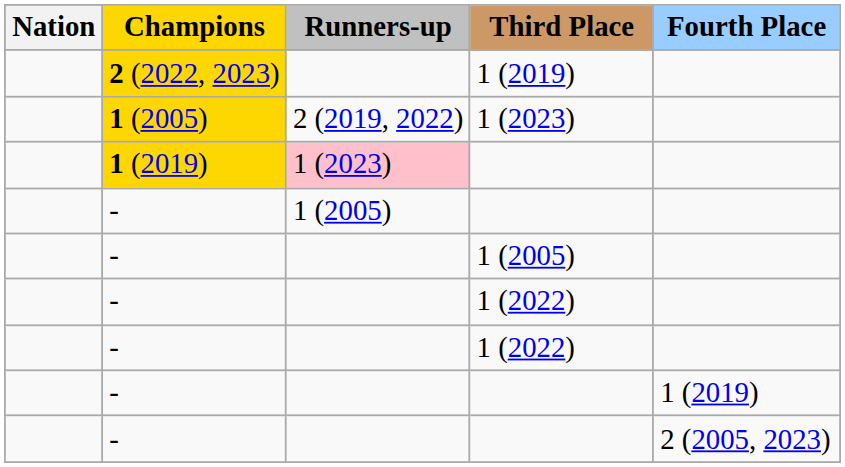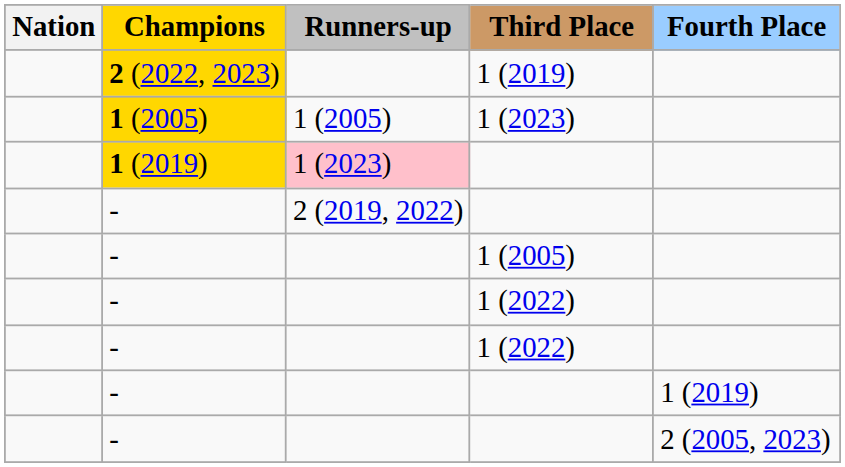(378, 118) 2 (2019, 2022) -> (342, 118) 1 (2005)
(342, 210) 1 (2005) -> (378, 210) 2 (2019, 2022)
